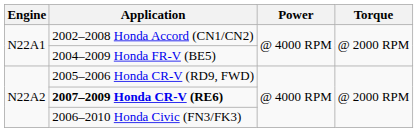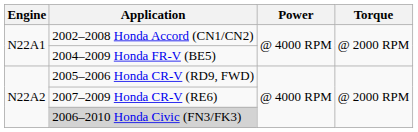(138, 96) bold -> (135, 96) normal
(147, 117) no background -> (147, 117) lightgrey background
